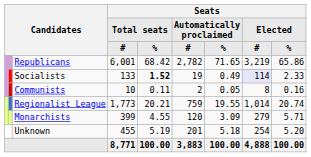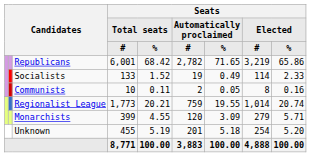(160, 76) bold -> (160, 76) normal
(262, 76) lavender background -> (262, 76) no background
